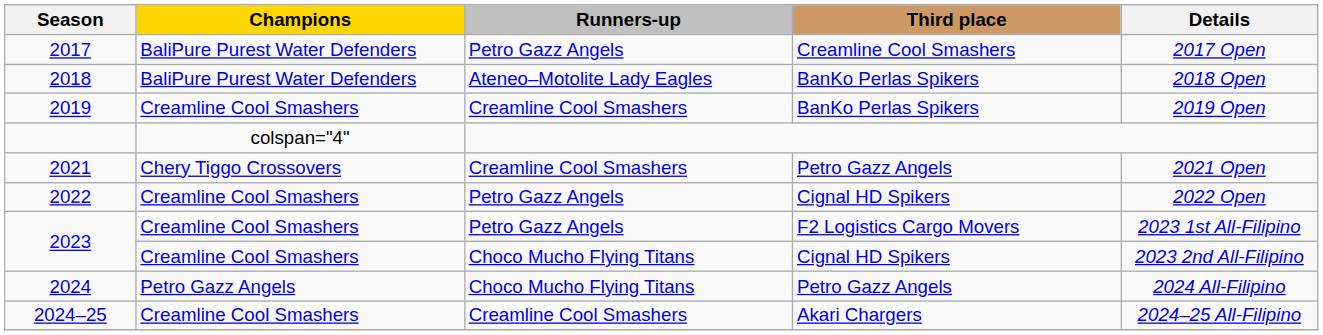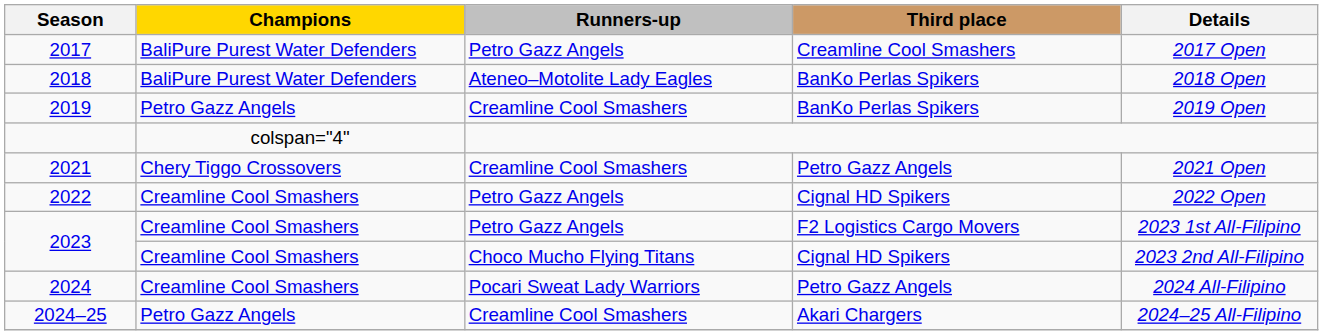(250, 109) Creamline Cool Smashers -> (218, 109) Petro Gazz Angels
(218, 286) Petro Gazz Angels -> (250, 286) Creamline Cool Smashers
(581, 286) Choco Mucho Flying Titans -> (584, 286) Pocari Sweat Lady Warriors
(250, 316) Creamline Cool Smashers -> (218, 316) Petro Gazz Angels
